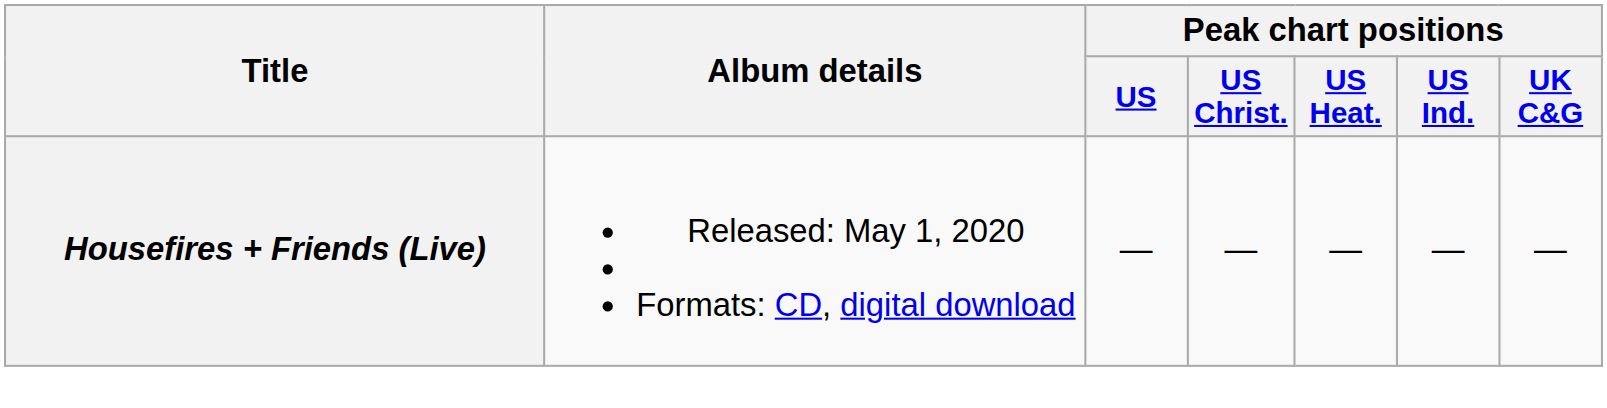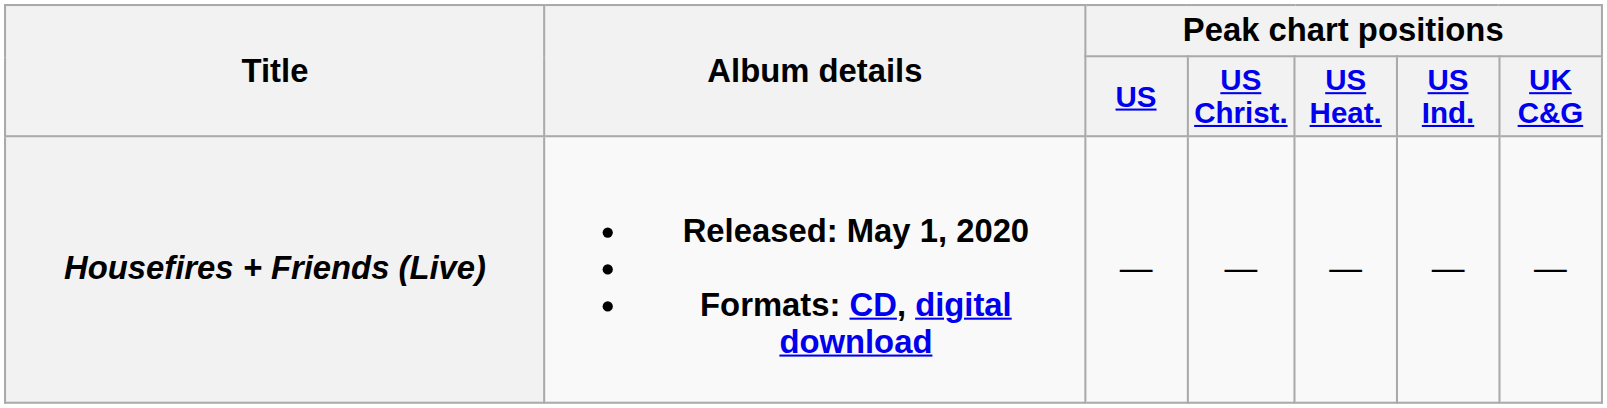(815, 269) normal -> (815, 288) bold
